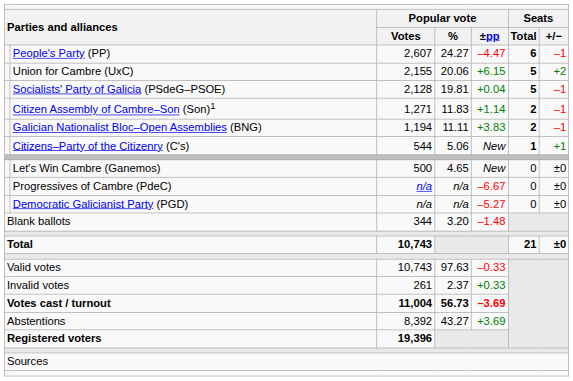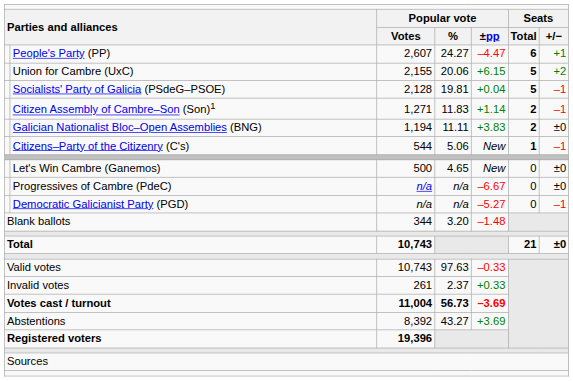(560, 54) –1 -> (560, 54) +1
(560, 128) –1 -> (560, 128) ±0
(560, 145) +1 -> (560, 145) –1
(560, 204) ±0 -> (560, 204) –1
